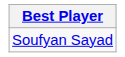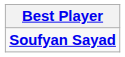(63, 39) normal -> (63, 39) bold
